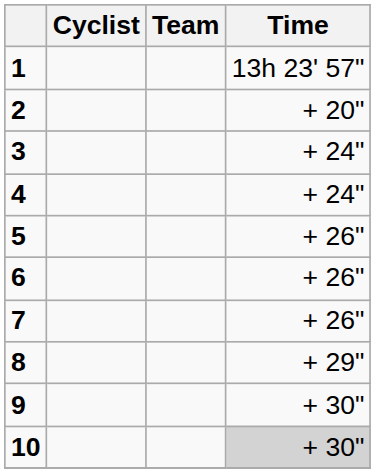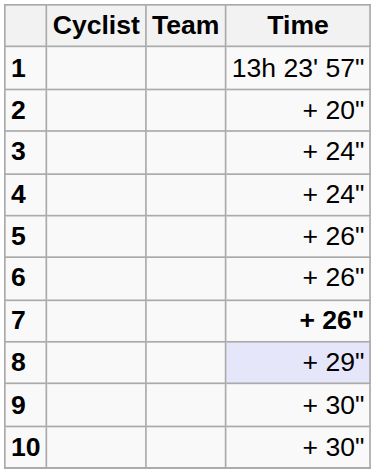(333, 320) normal -> (332, 320) bold
(333, 362) no background -> (333, 362) lavender background
(333, 446) lightgrey background -> (333, 446) no background
